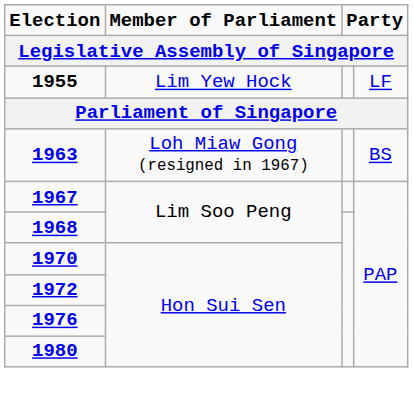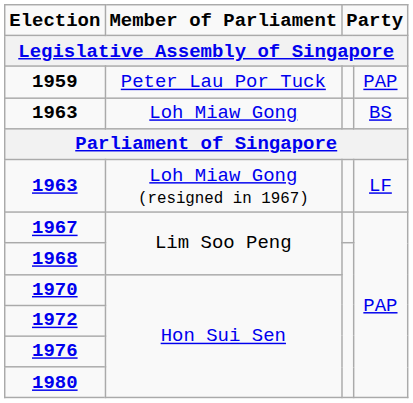- row: (55, 82)
+ row: (55, 82)
+ row: (55, 113)
(380, 155) BS -> (380, 186) LF
